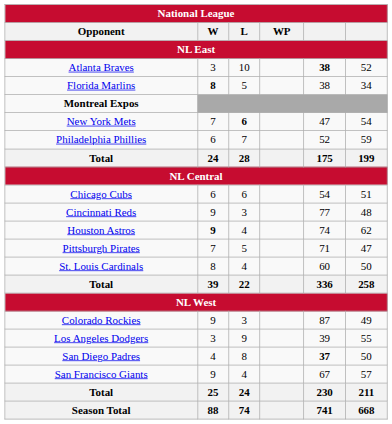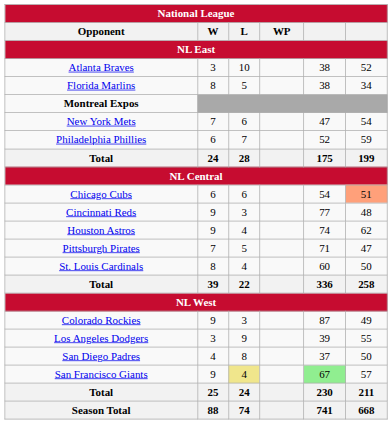(325, 67) bold -> (325, 67) normal
(213, 85) bold -> (213, 85) normal
(244, 121) bold -> (244, 121) normal
(366, 193) no background -> (366, 193) lightsalmon background
(213, 230) bold -> (213, 230) normal
(325, 356) bold -> (325, 356) normal
(244, 374) no background -> (244, 374) khaki background
(325, 374) no background -> (325, 374) lightgreen background
